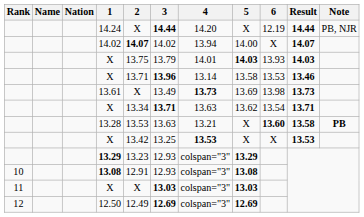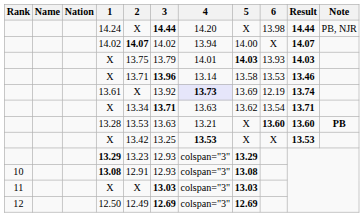(273, 28) 12.19 -> (273, 28) 13.98
(164, 92) 13.49 -> (164, 92) 13.92
(205, 92) no background -> (205, 92) lavender background
(273, 92) 13.98 -> (273, 92) 12.19
(303, 92) 13.73 -> (303, 92) 13.74
(303, 124) 13.58 -> (303, 124) 13.60
